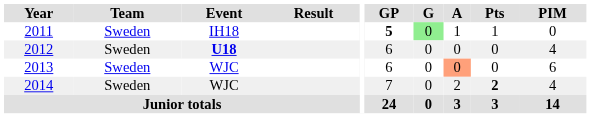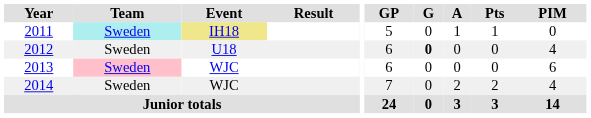(127, 31) no background -> (127, 31) paleturquoise background
(224, 31) no background -> (224, 31) khaki background
(389, 31) bold -> (389, 31) normal
(428, 31) lightgreen background -> (428, 31) no background
(224, 49) bold -> (224, 49) normal
(428, 49) normal -> (428, 49) bold
(127, 67) no background -> (127, 67) pink background
(457, 67) lightsalmon background -> (457, 67) no background
(495, 85) bold -> (495, 85) normal
